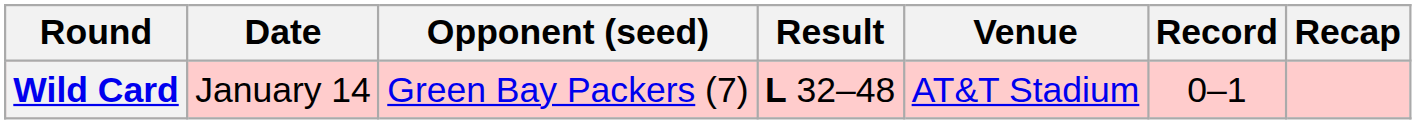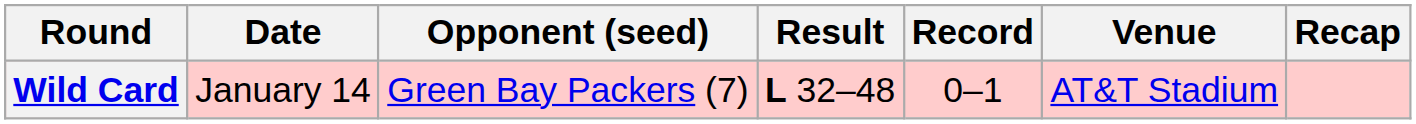columns swapped: (1217, 32) <-> (1025, 32)
